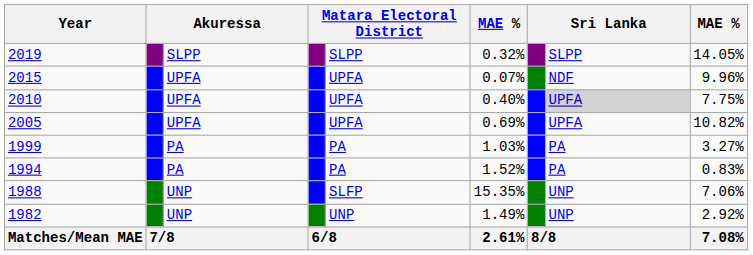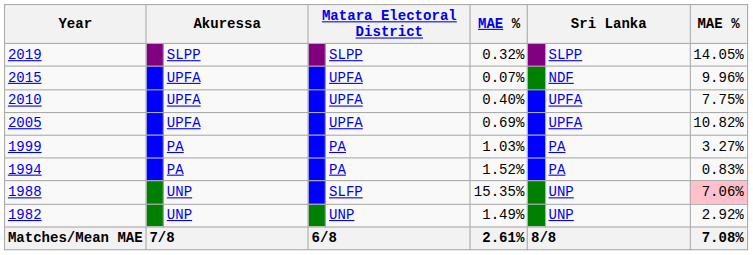(565, 101) lightgrey background -> (565, 101) no background
(723, 192) no background -> (723, 192) pink background
